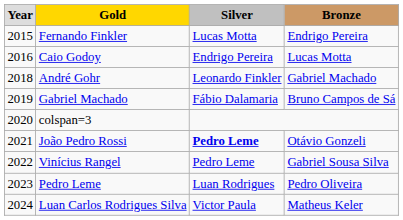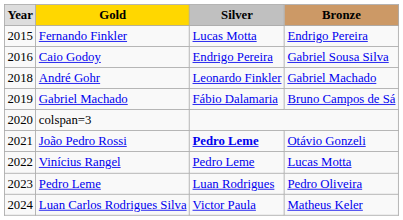(319, 57) Lucas Motta -> (338, 57) Gabriel Sousa Silva
(338, 162) Gabriel Sousa Silva -> (319, 162) Lucas Motta
